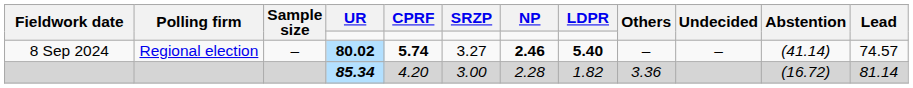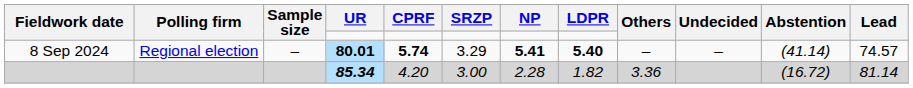(355, 51) 80.02 -> (355, 51) 80.01
(472, 51) 3.27 -> (472, 51) 3.29
(530, 51) 2.46 -> (530, 51) 5.41
